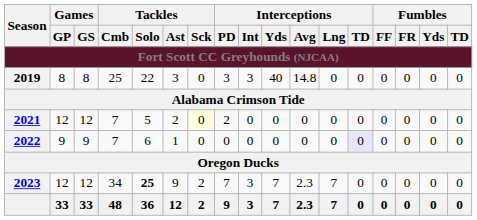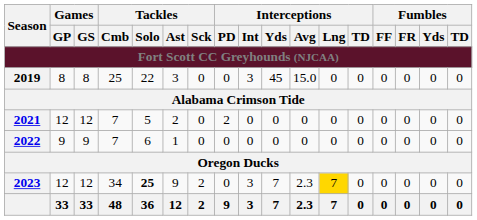(227, 78) 3 -> (227, 78) 0
(276, 78) 40 -> (276, 78) 45
(305, 78) 14.8 -> (305, 78) 15.0
(201, 120) lightyellow background -> (201, 120) no background
(361, 141) lavender background -> (361, 141) no background
(227, 183) 7 -> (227, 183) 0
(334, 183) no background -> (334, 183) gold background
